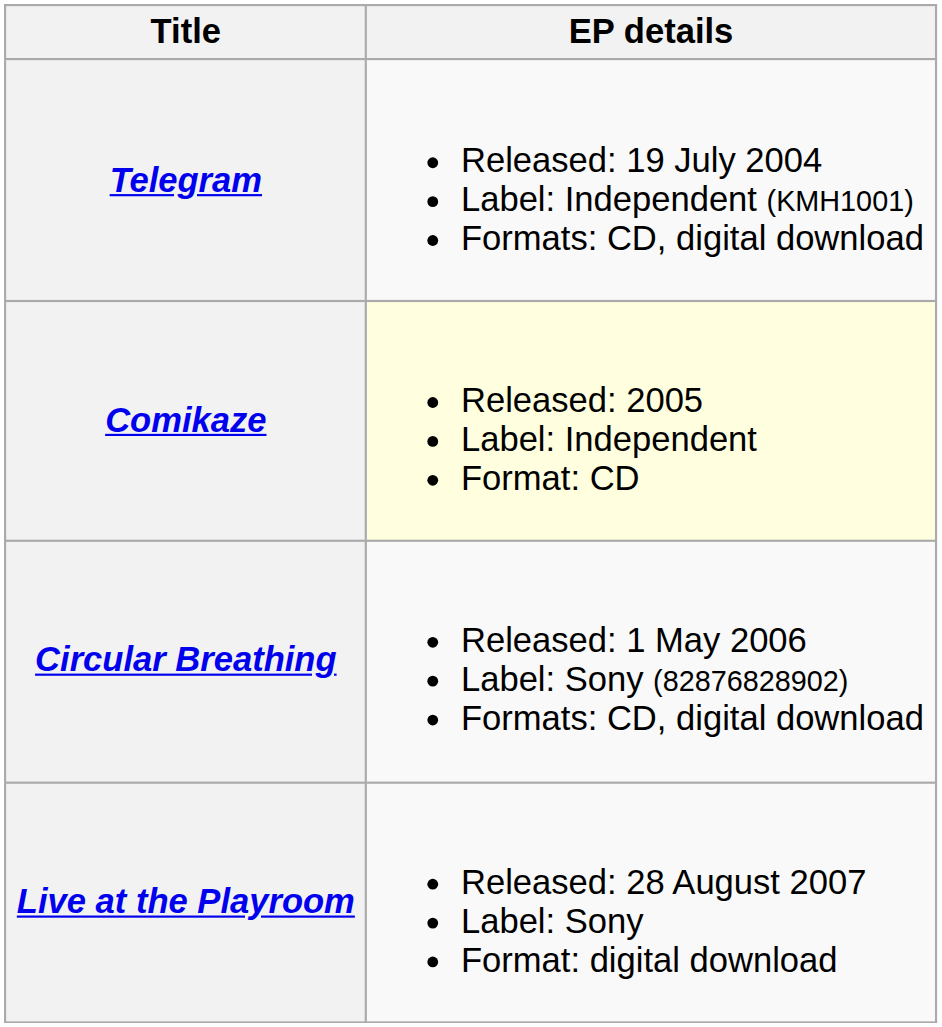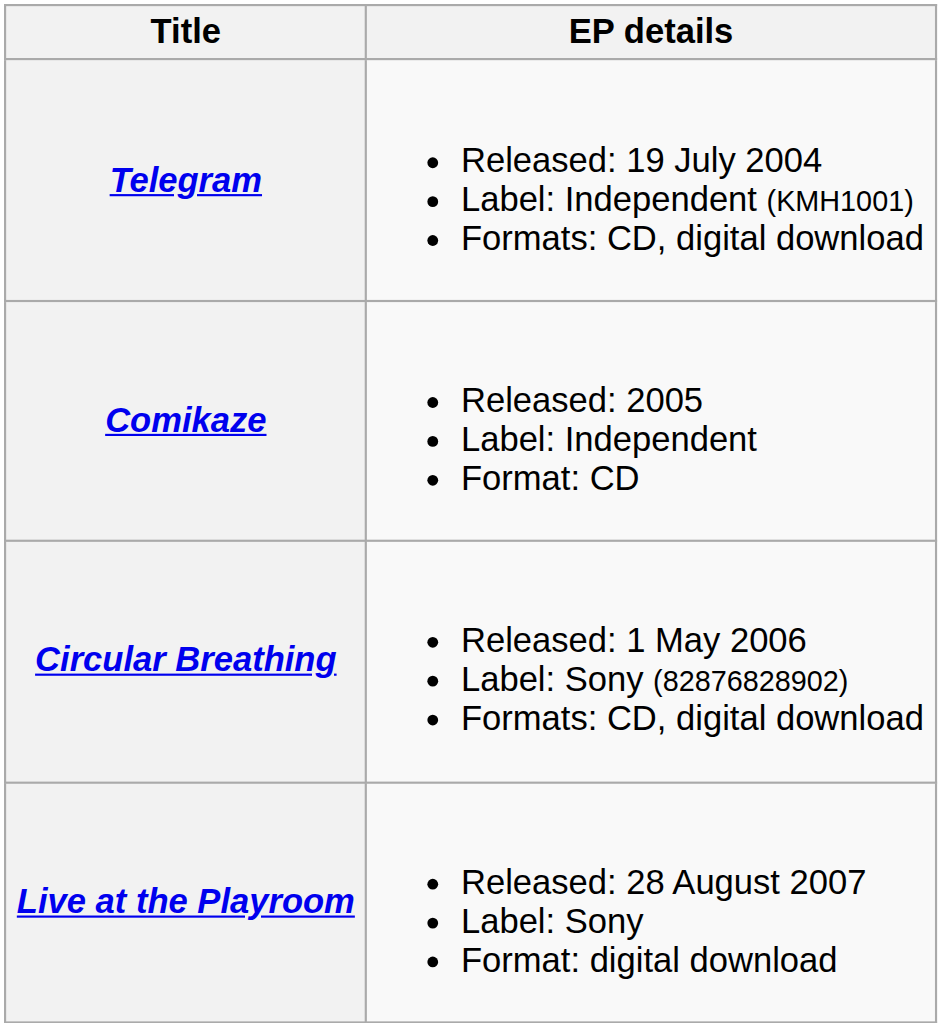(651, 440) lightyellow background -> (651, 440) no background
